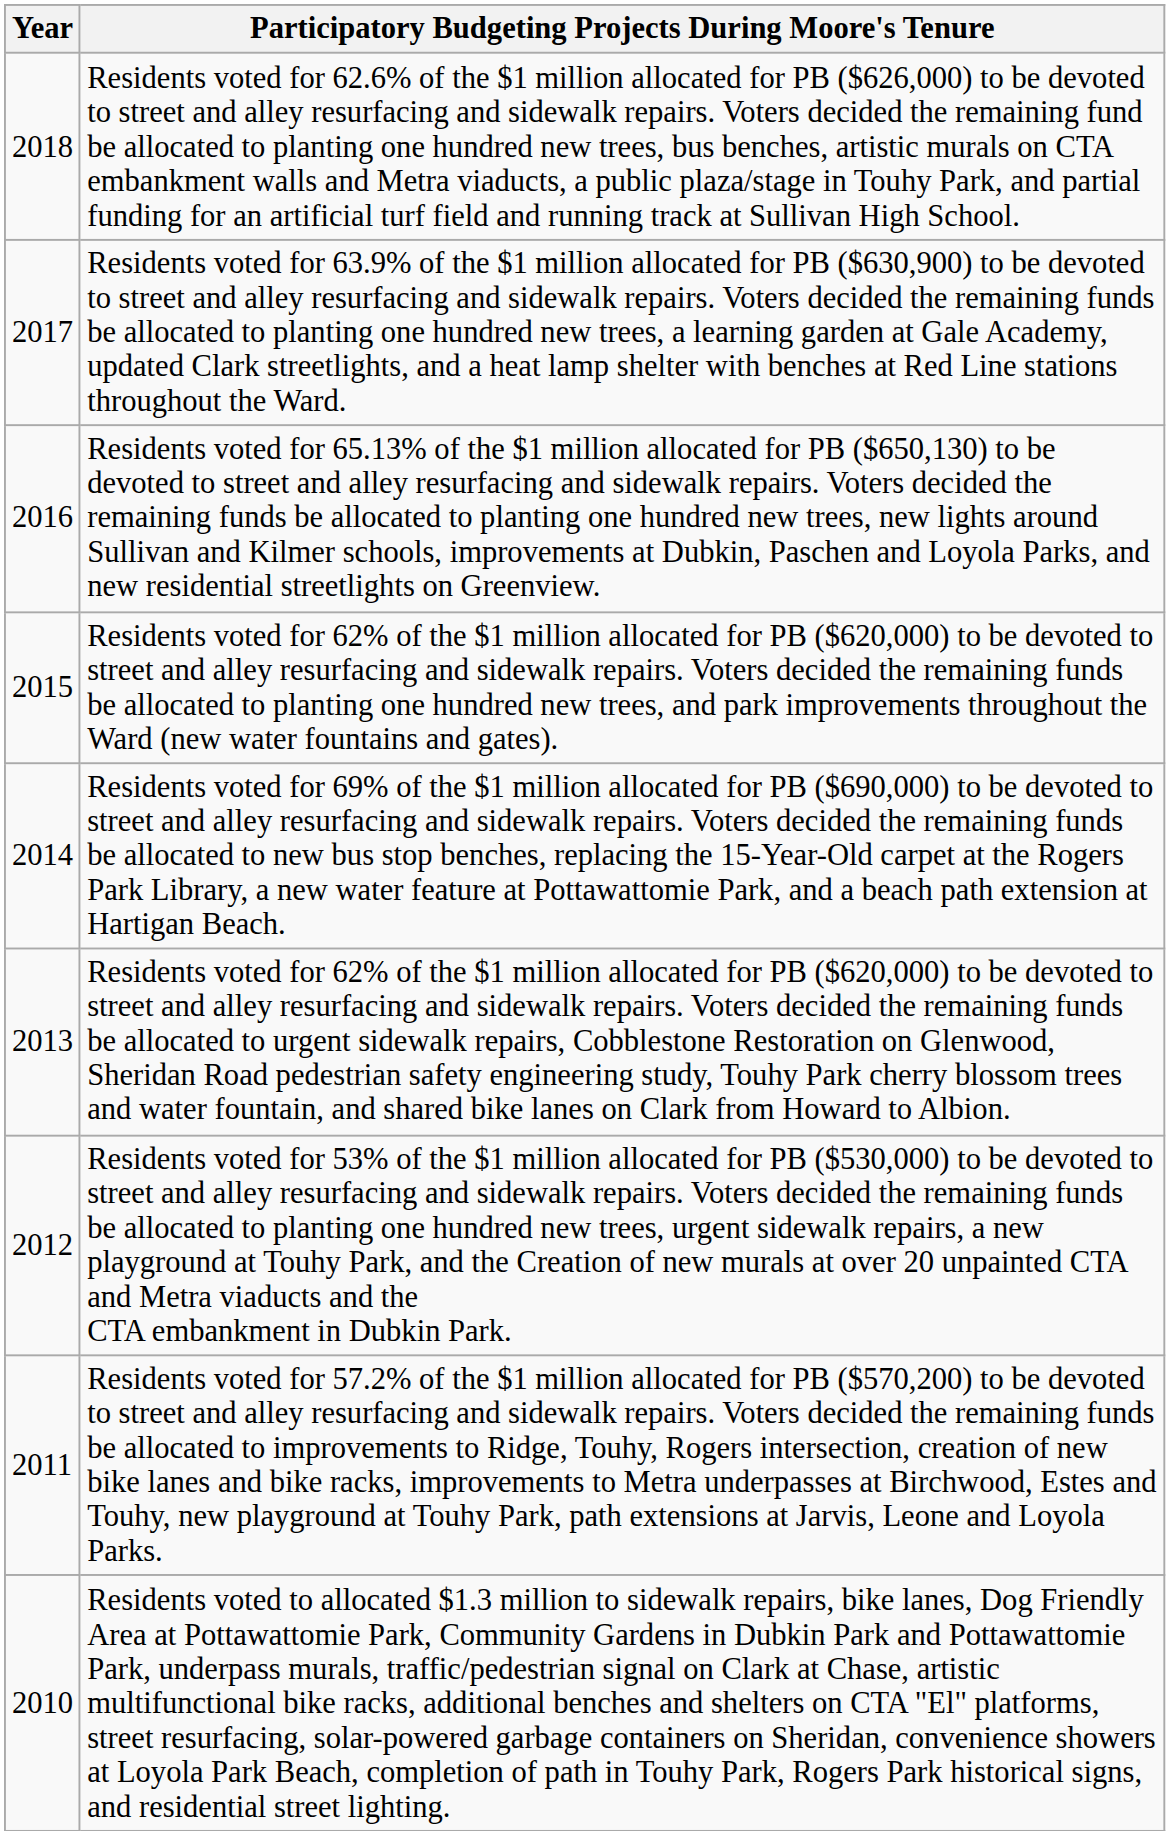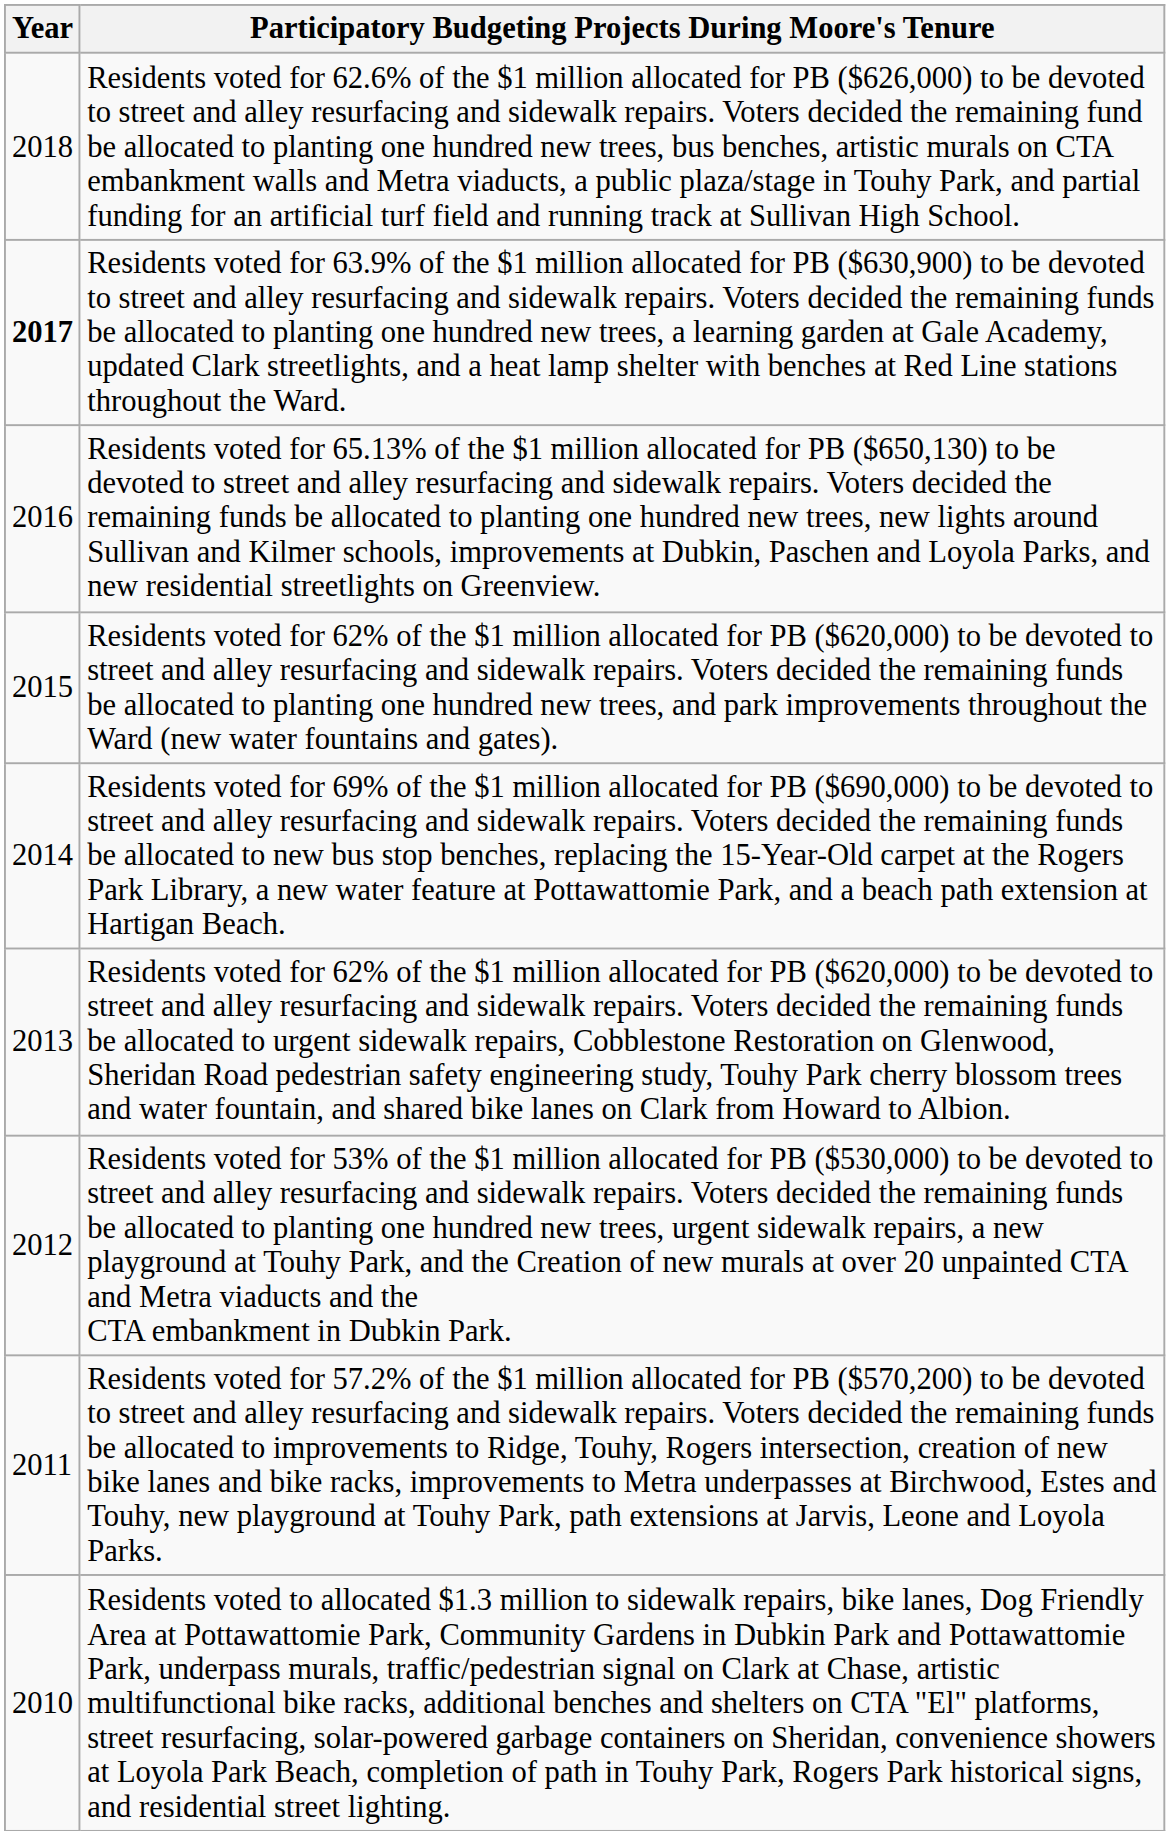(43, 331) normal -> (43, 331) bold
